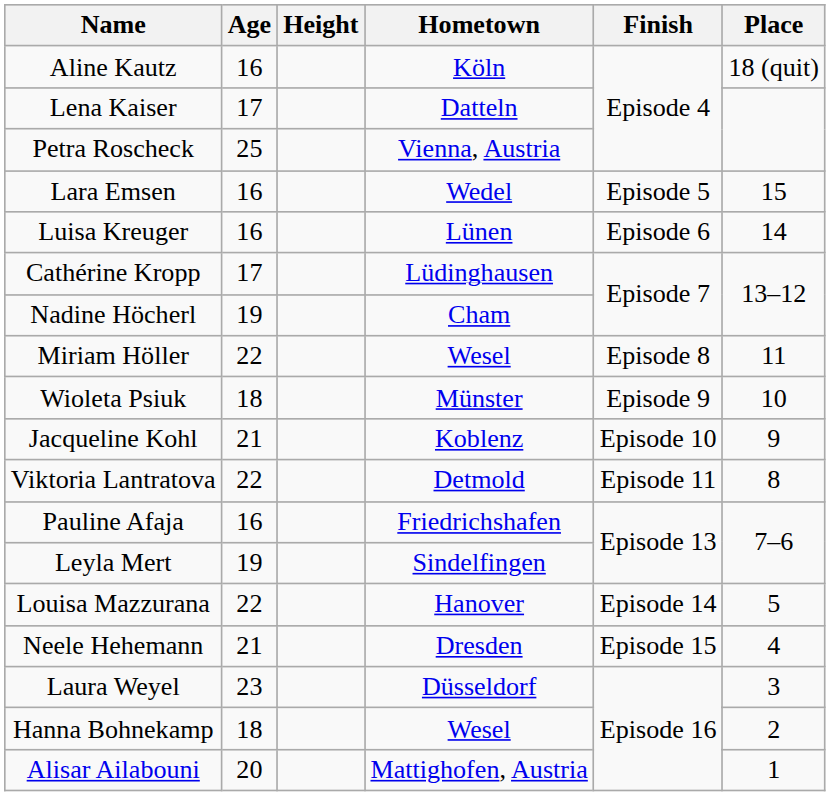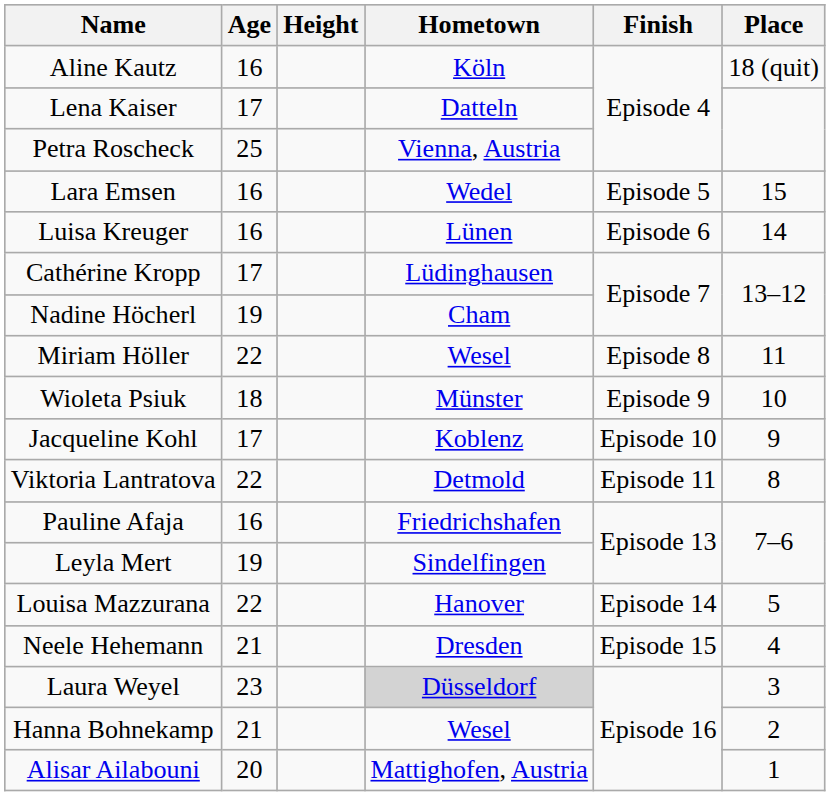(249, 438) 21 -> (249, 438) 17
(479, 686) no background -> (479, 686) lightgrey background
(249, 728) 18 -> (249, 728) 21
